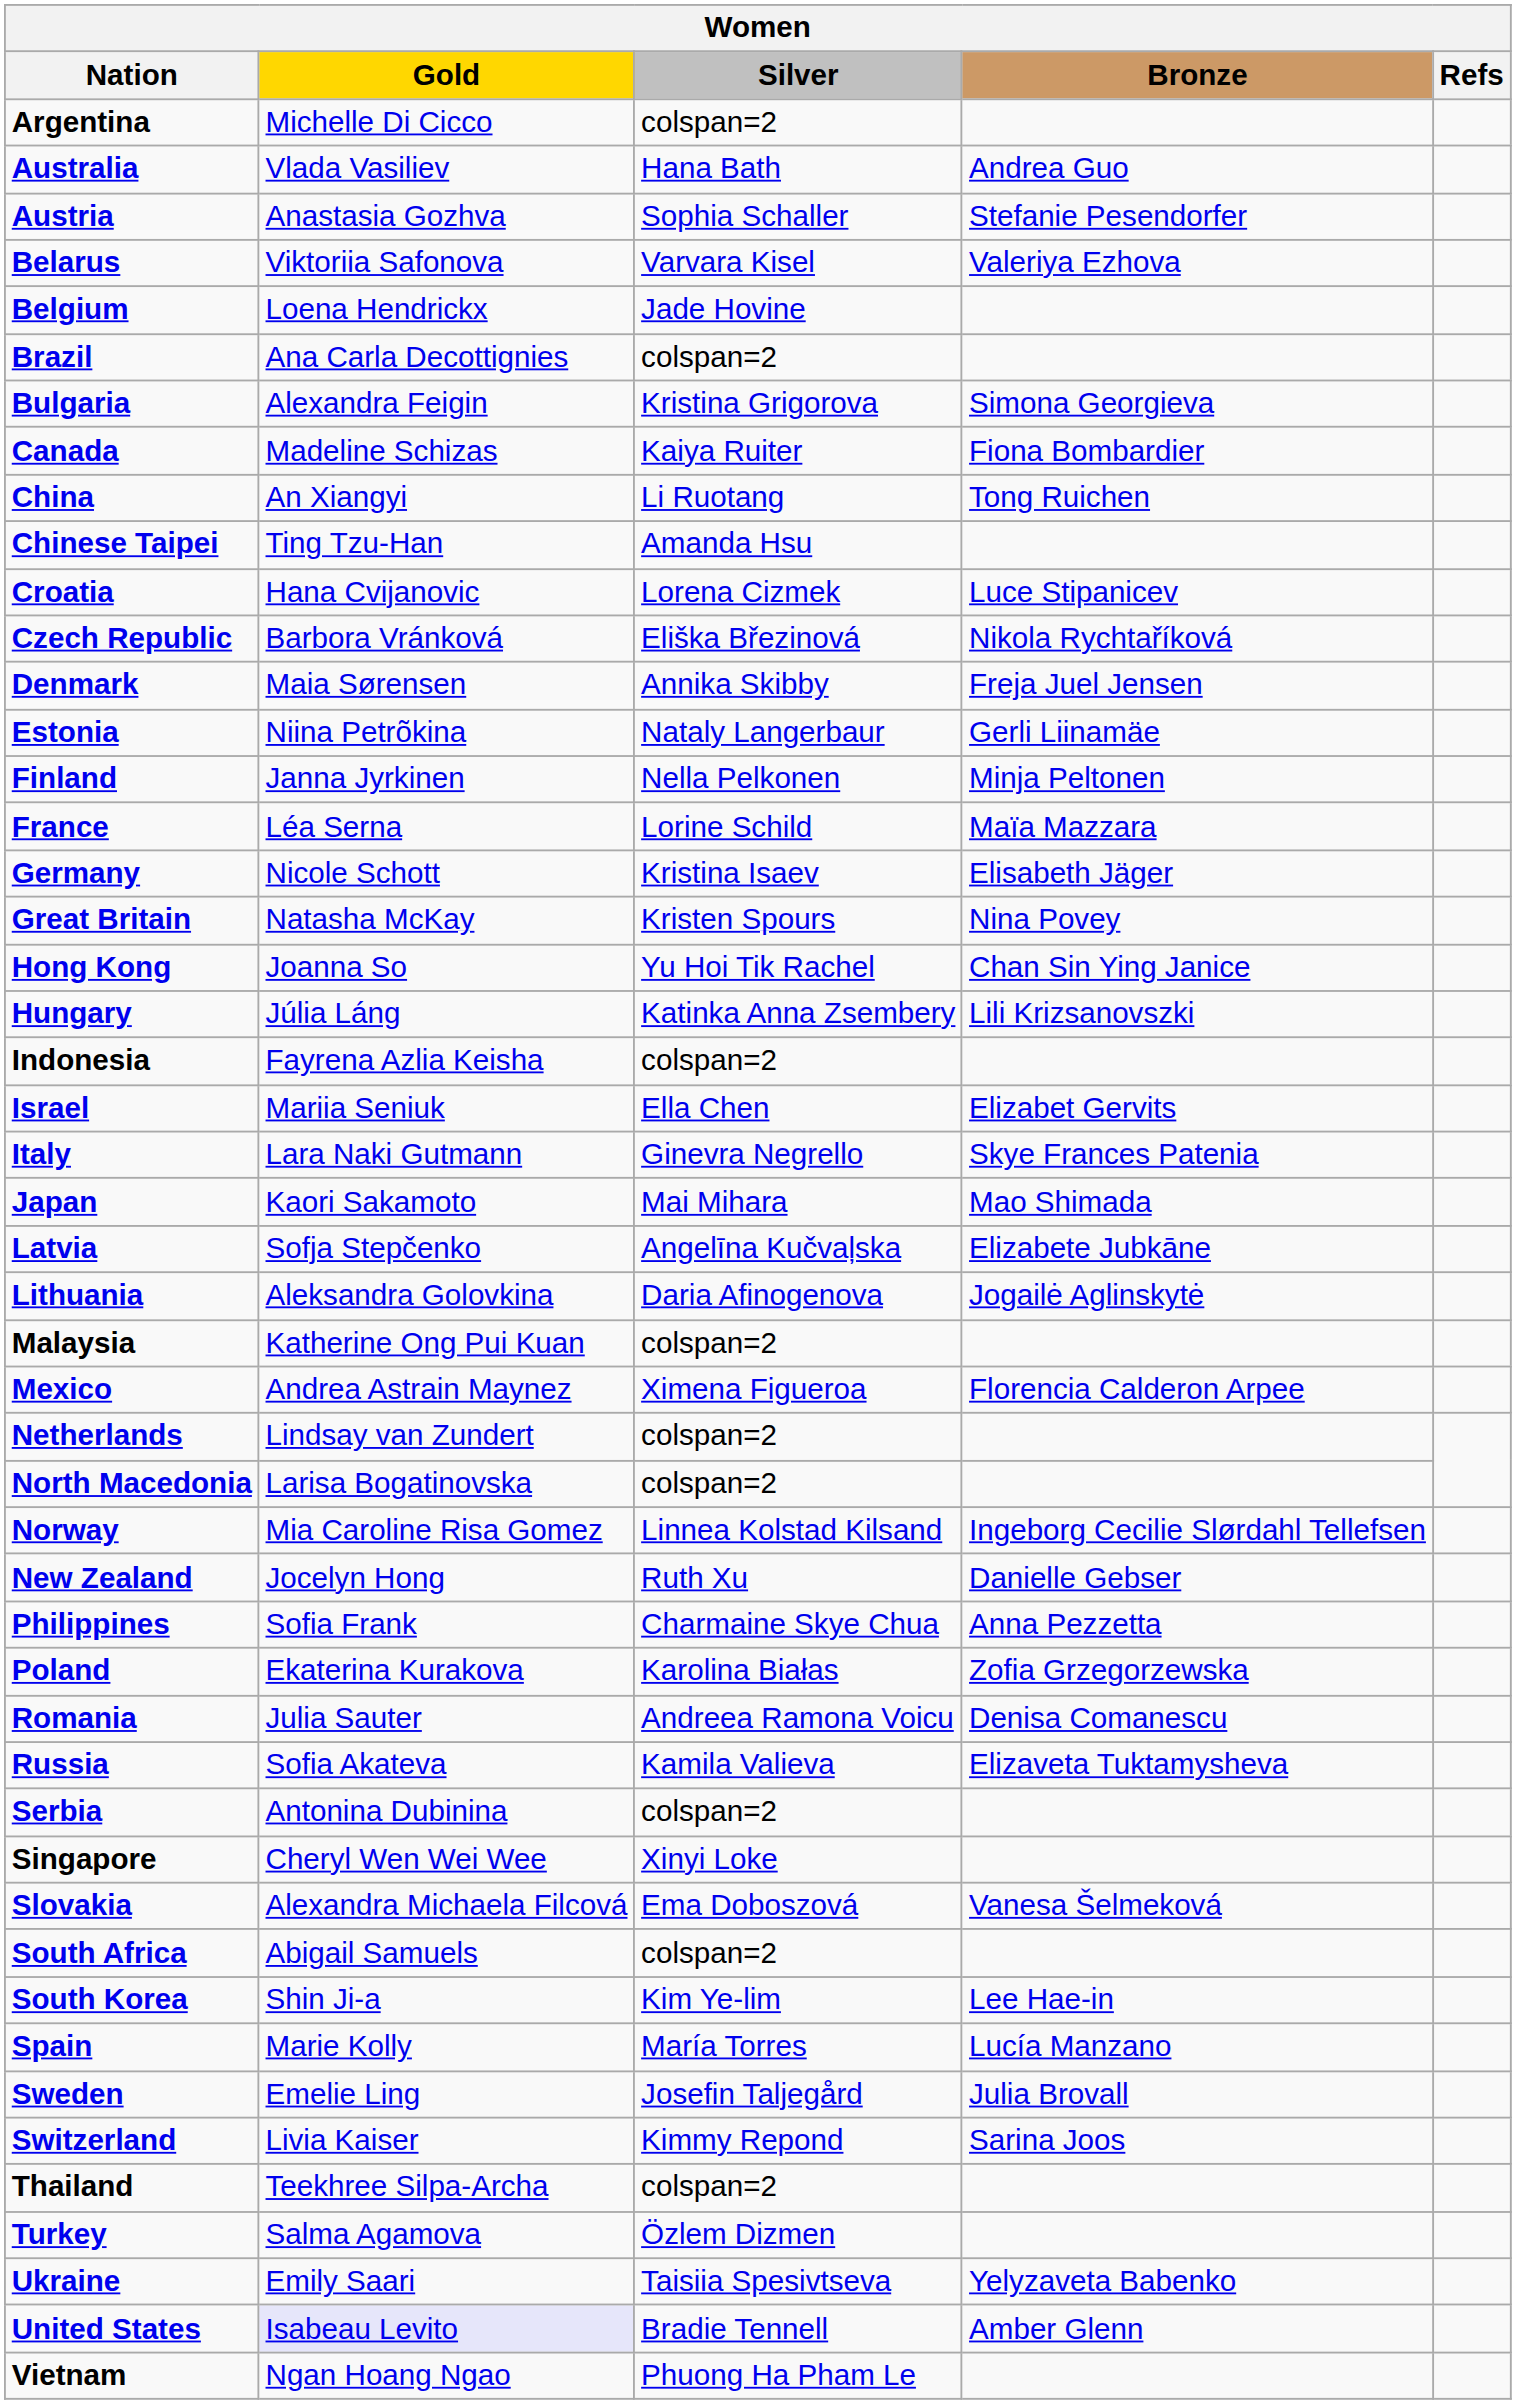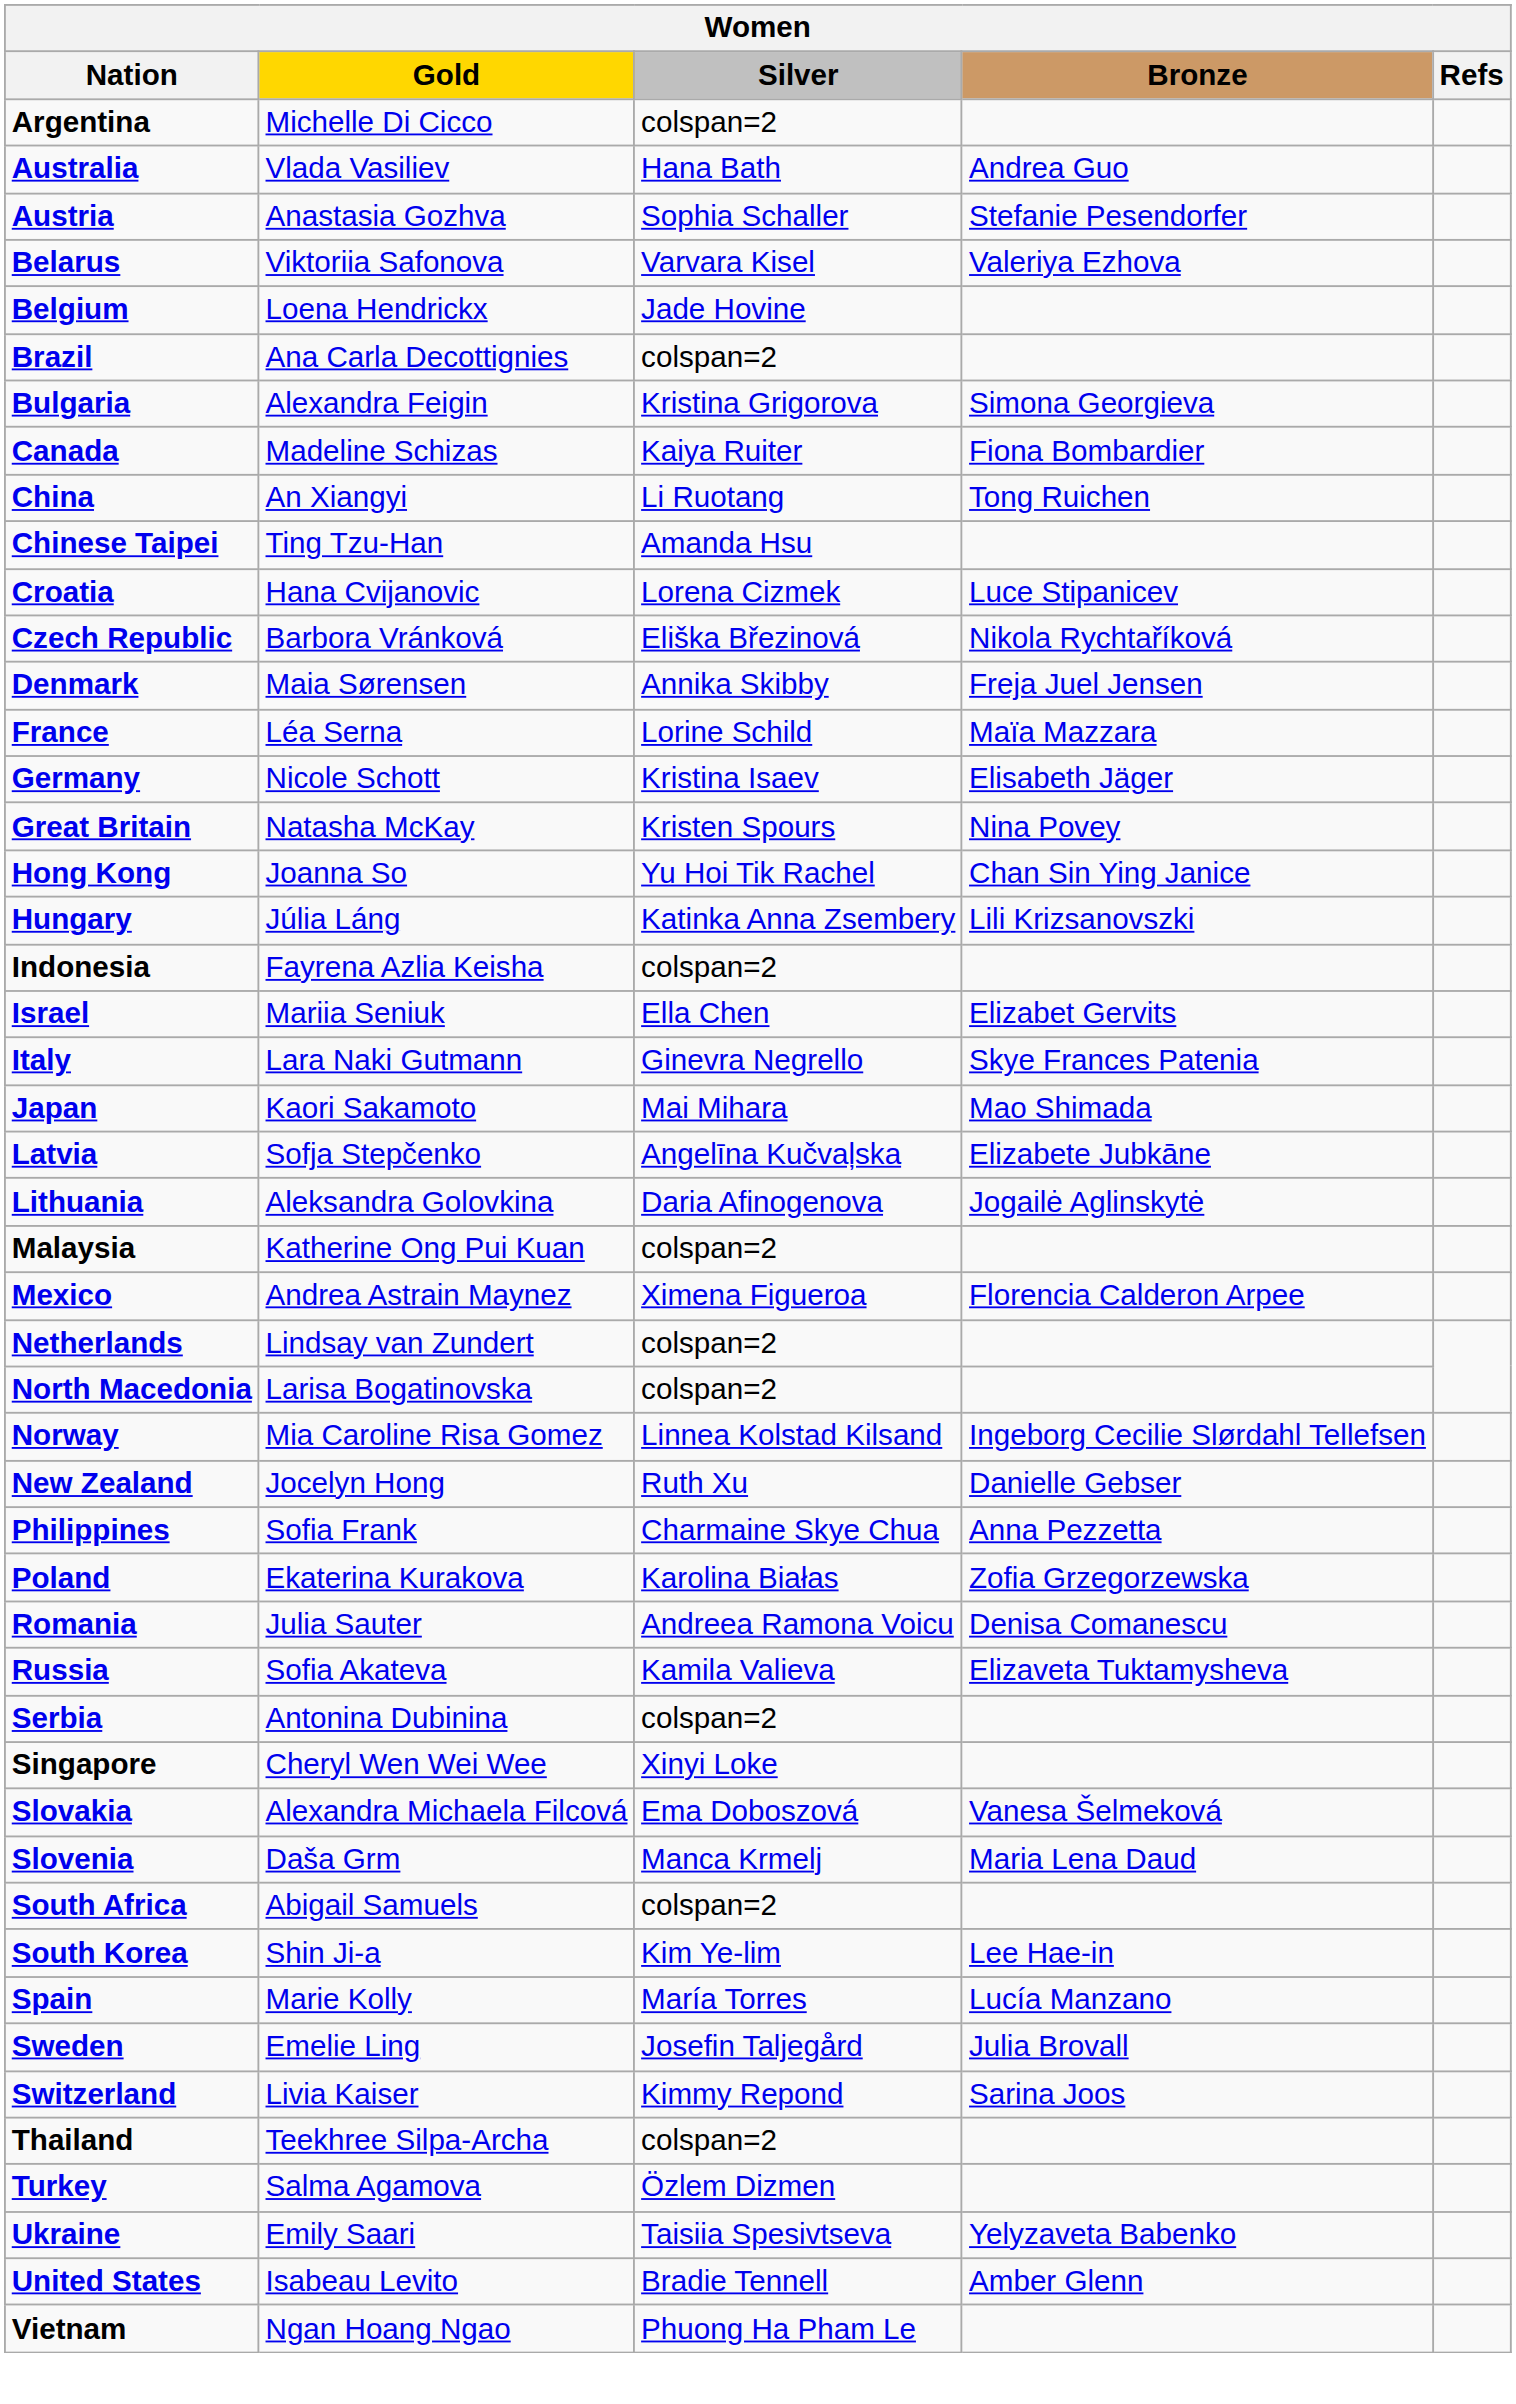- row: (65, 732)
- row: (64, 779)
+ row: (73, 1858)
(362, 2328) lavender background -> (362, 2281) no background
